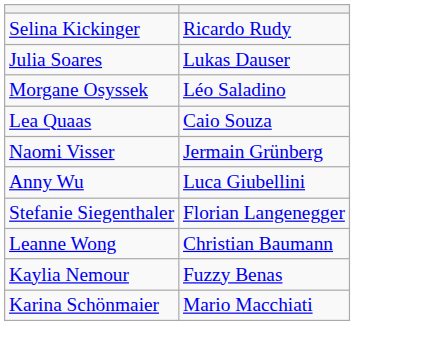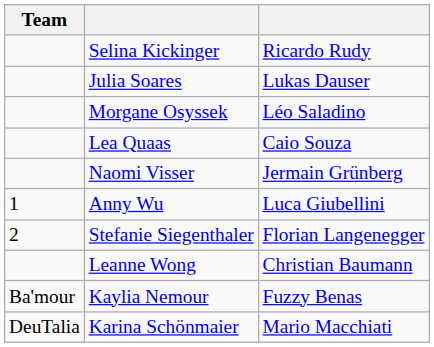+ column: (44, 19)
